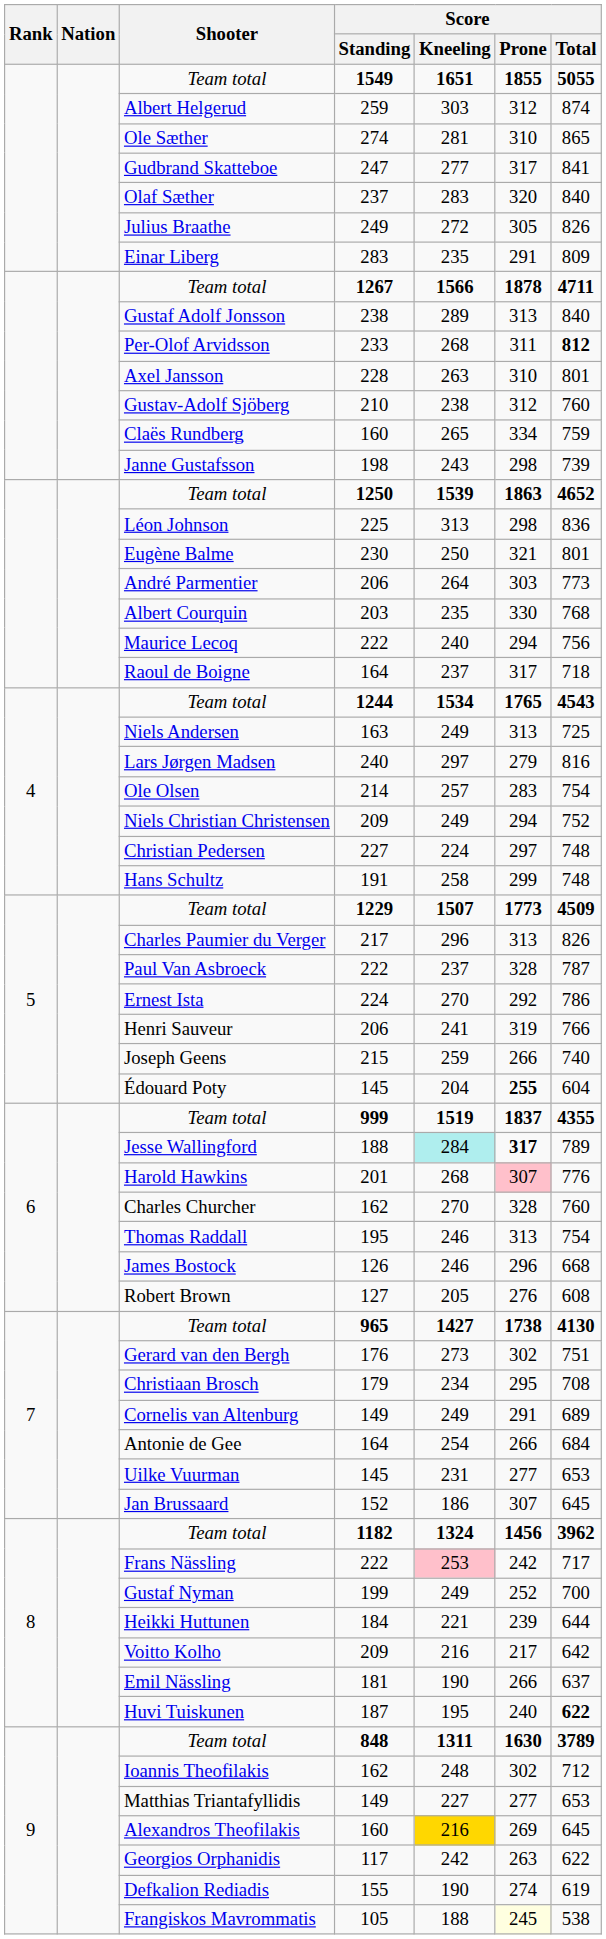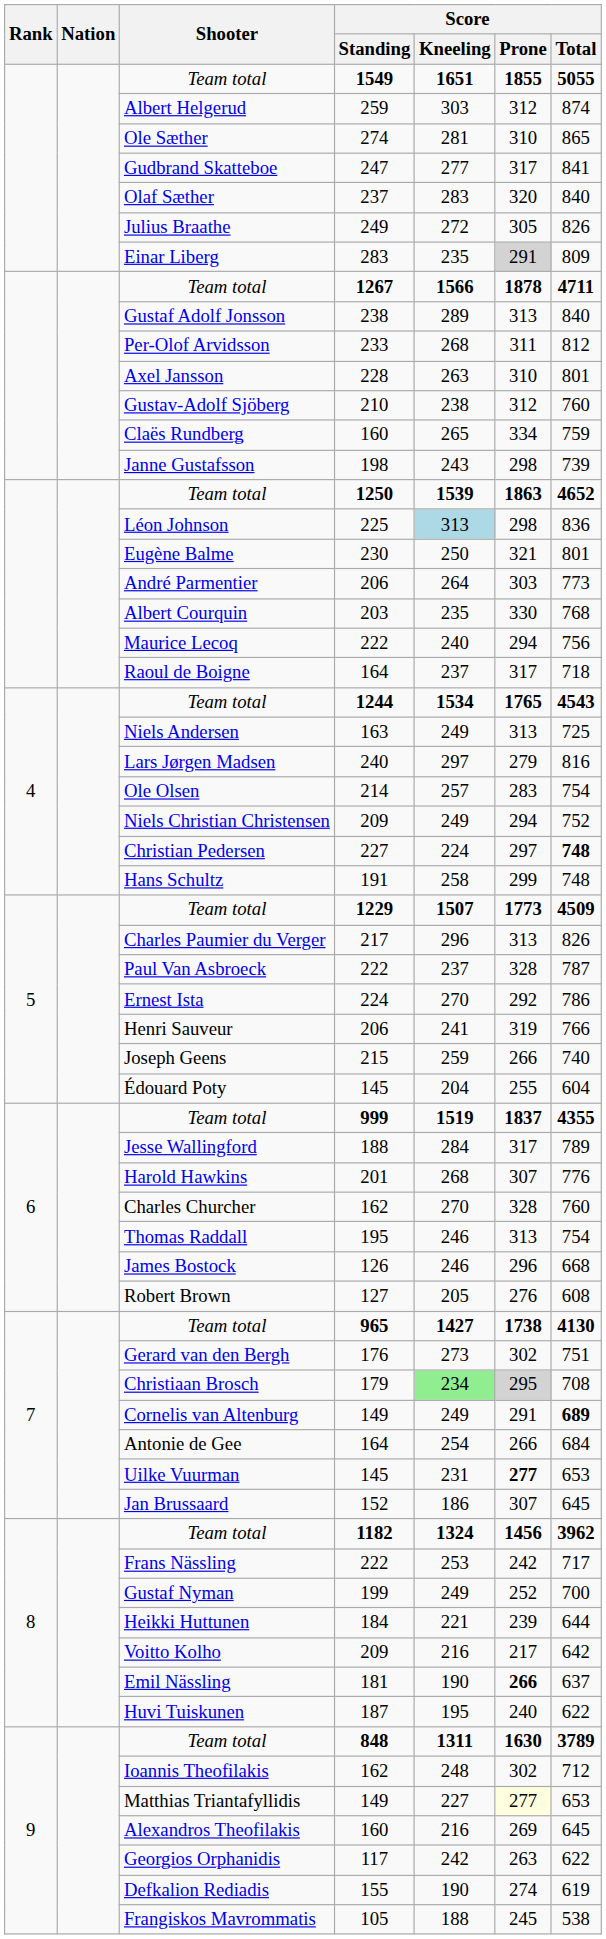(523, 256) no background -> (523, 256) lightgrey background
(576, 345) bold -> (576, 345) normal
(455, 524) no background -> (455, 524) lightblue background
(576, 850) normal -> (576, 850) bold
(523, 1088) bold -> (523, 1088) normal
(455, 1147) paleturquoise background -> (455, 1147) no background
(523, 1147) bold -> (523, 1147) normal
(523, 1177) pink background -> (523, 1177) no background
(455, 1385) no background -> (455, 1385) lightgreen background
(523, 1385) no background -> (523, 1385) lightgrey background
(576, 1414) normal -> (576, 1414) bold
(523, 1474) normal -> (523, 1474) bold
(455, 1563) pink background -> (455, 1563) no background
(523, 1681) normal -> (523, 1681) bold
(576, 1711) bold -> (576, 1711) normal
(523, 1800) no background -> (523, 1800) lightyellow background
(455, 1830) gold background -> (455, 1830) no background
(523, 1919) lightyellow background -> (523, 1919) no background
